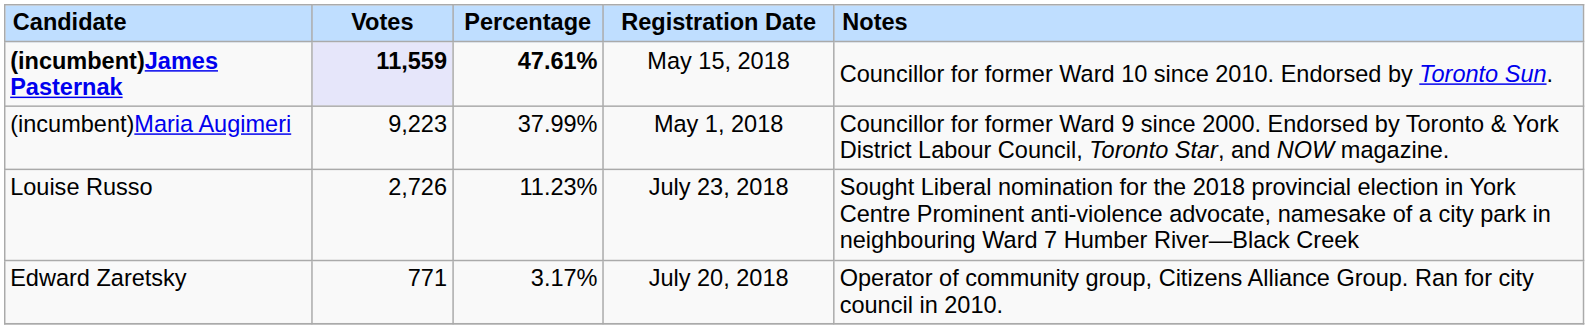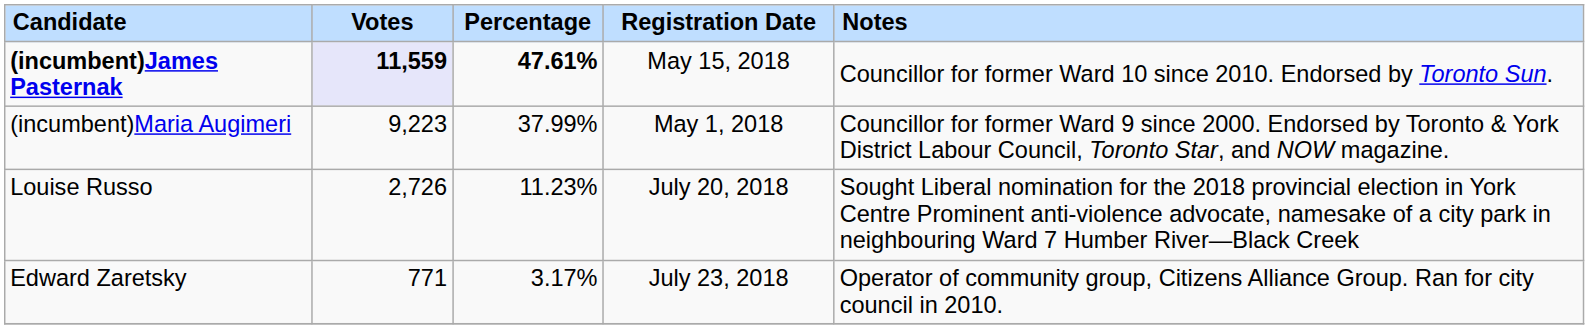(719, 187) July 23, 2018 -> (719, 187) July 20, 2018
(719, 278) July 20, 2018 -> (719, 278) July 23, 2018
